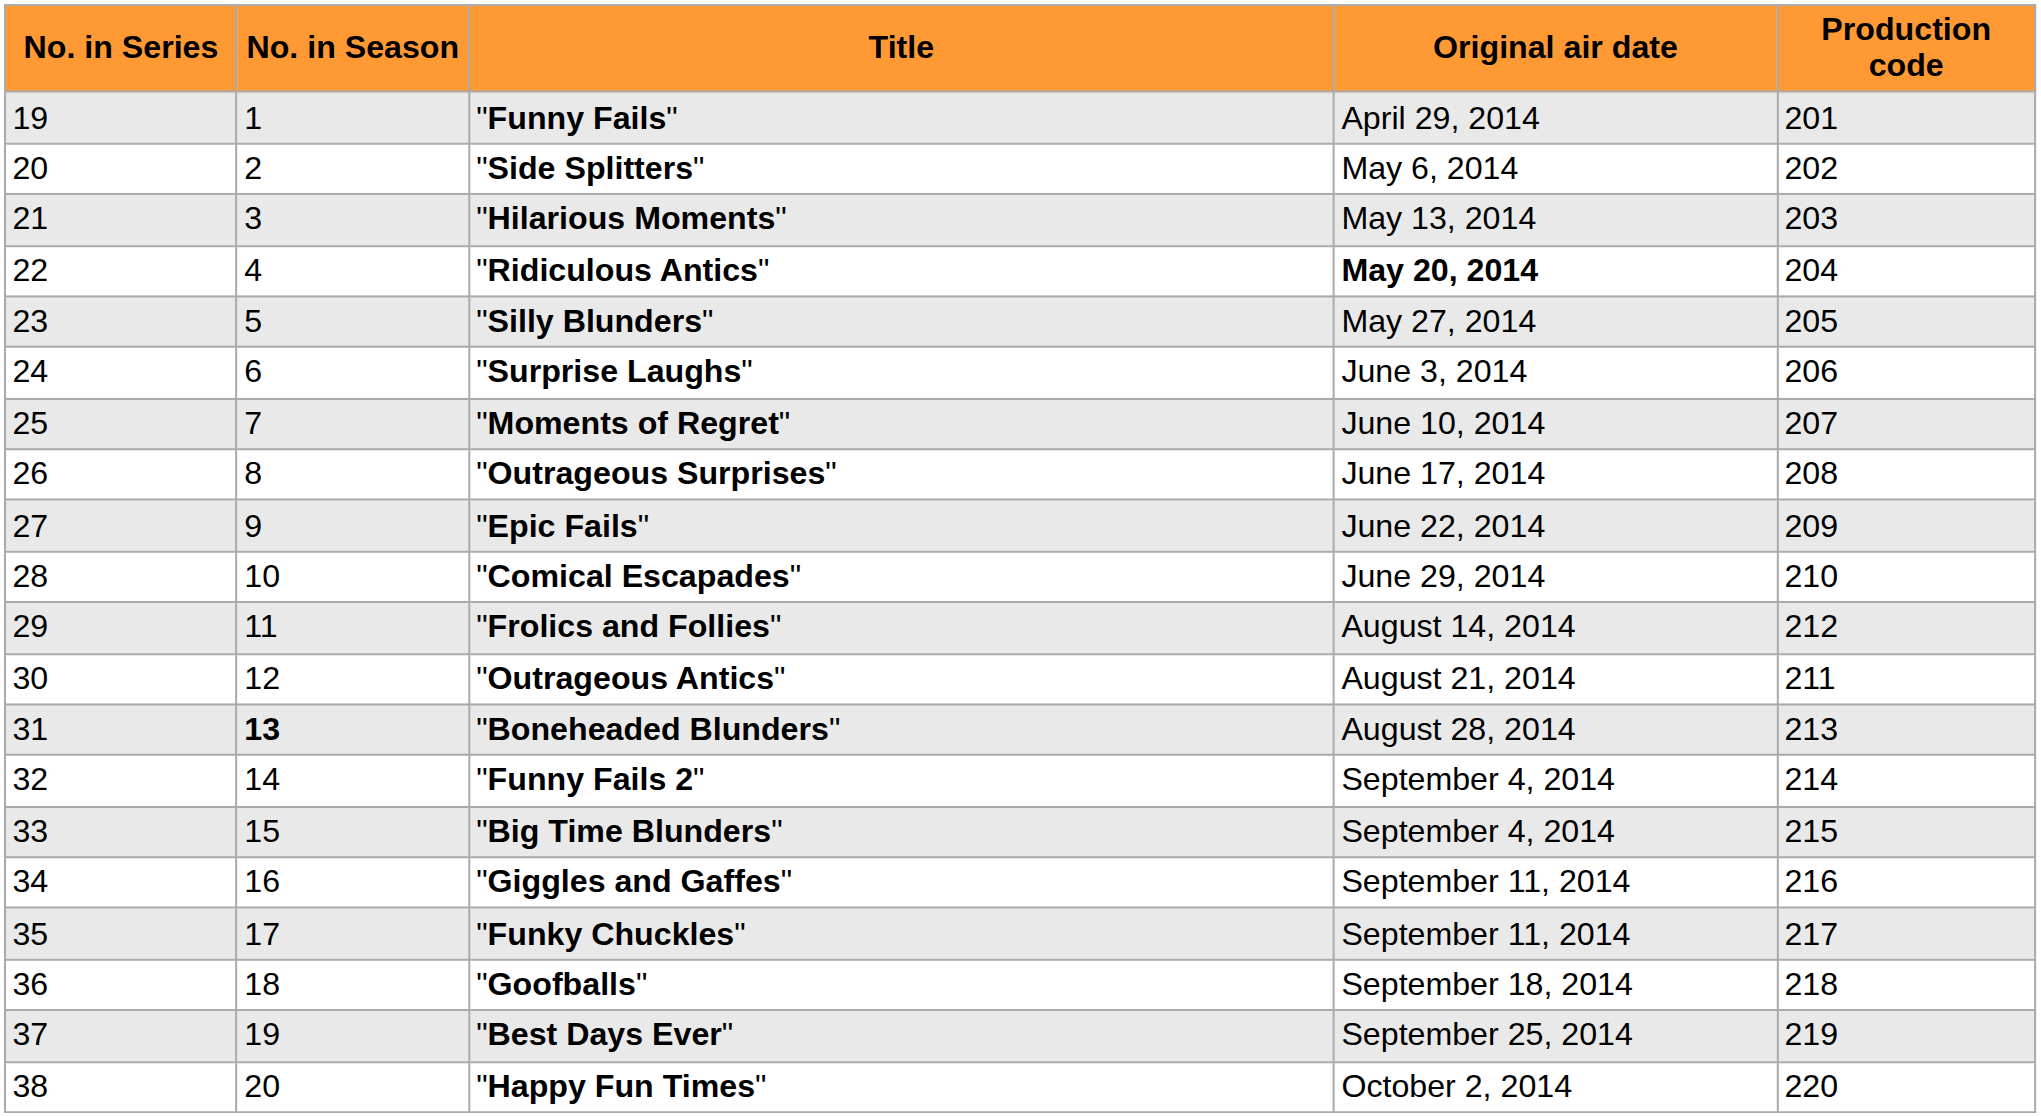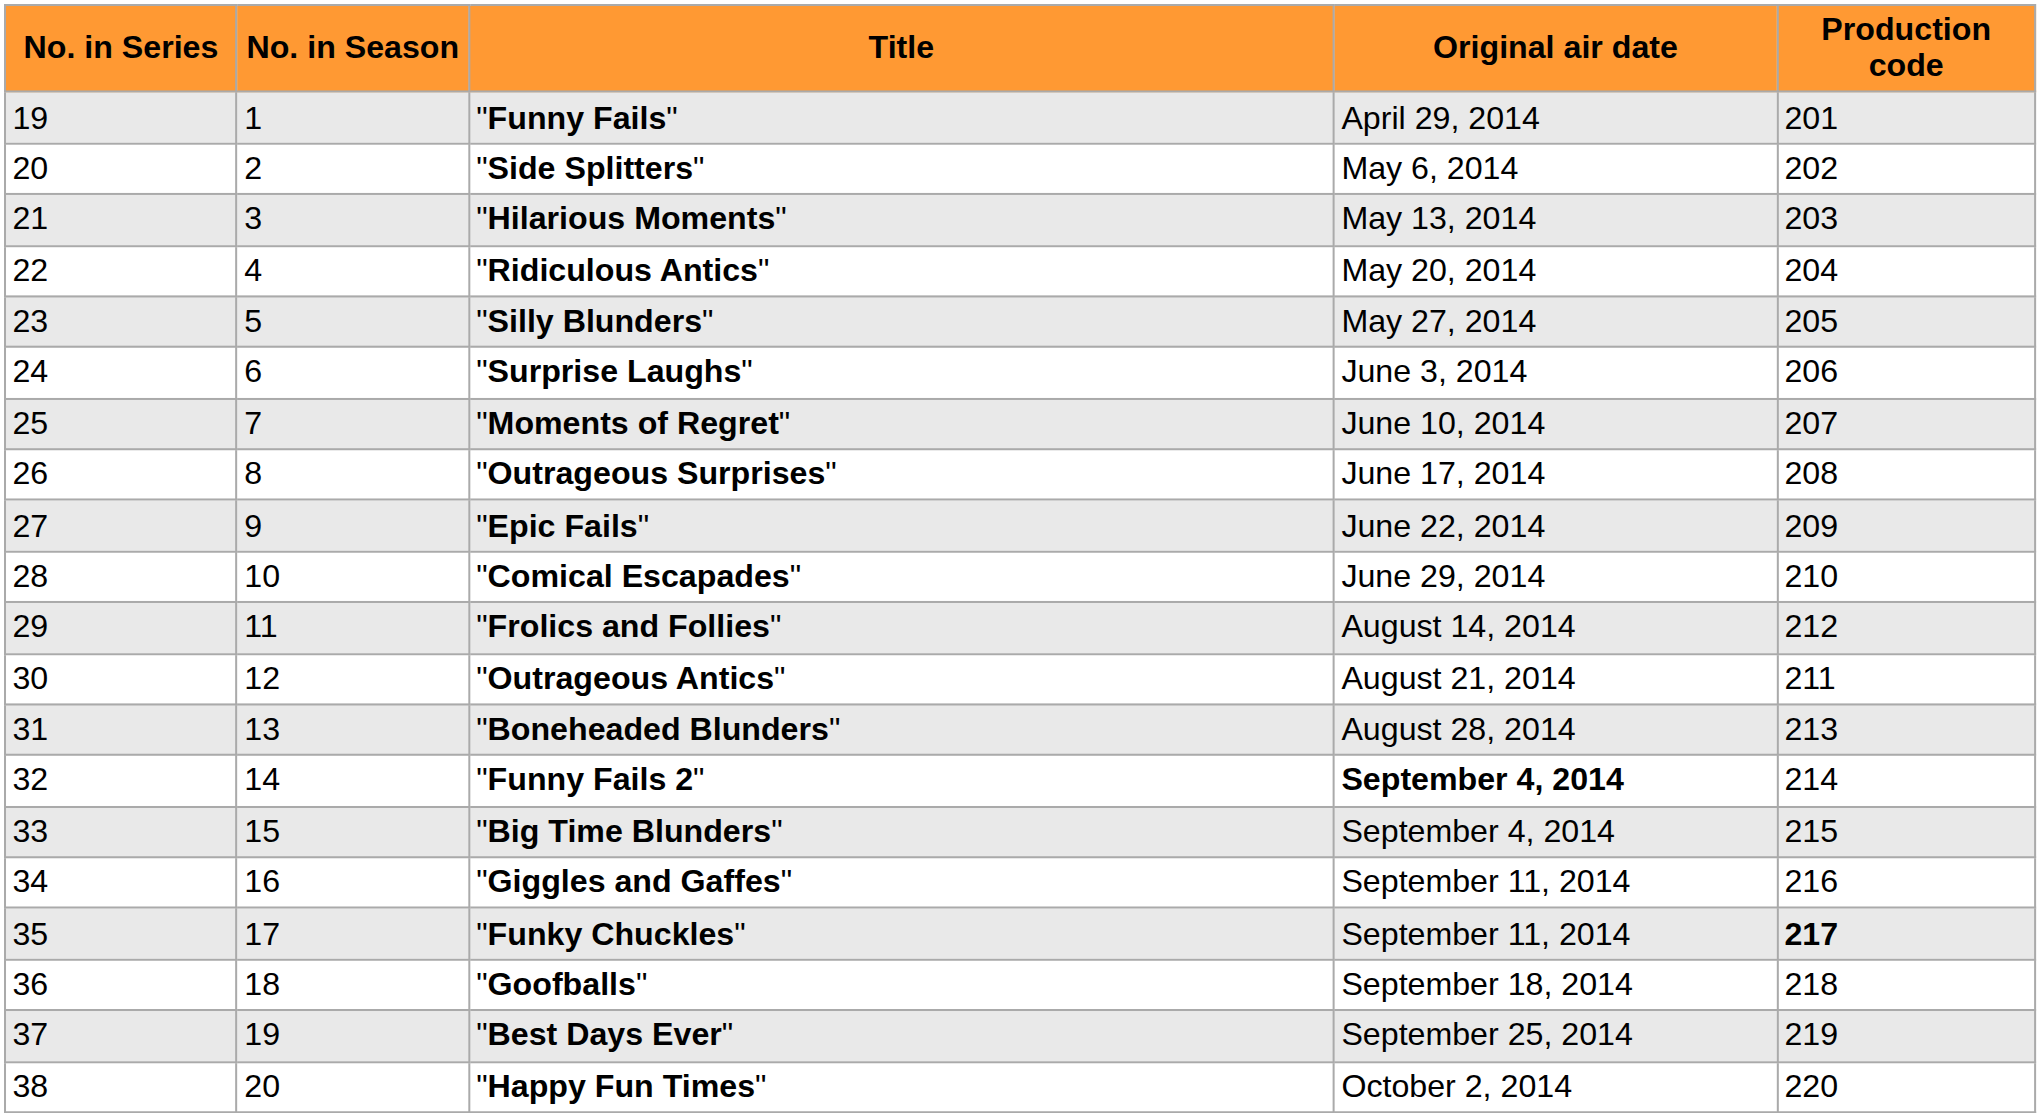(1440, 270) bold -> (1439, 270) normal
(262, 729) bold -> (262, 729) normal
(1478, 780) normal -> (1483, 780) bold
(1811, 933) normal -> (1811, 933) bold
